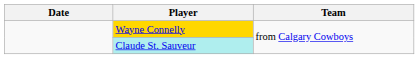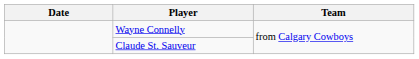(150, 29) gold background -> (150, 29) no background
(156, 45) paleturquoise background -> (156, 45) no background
